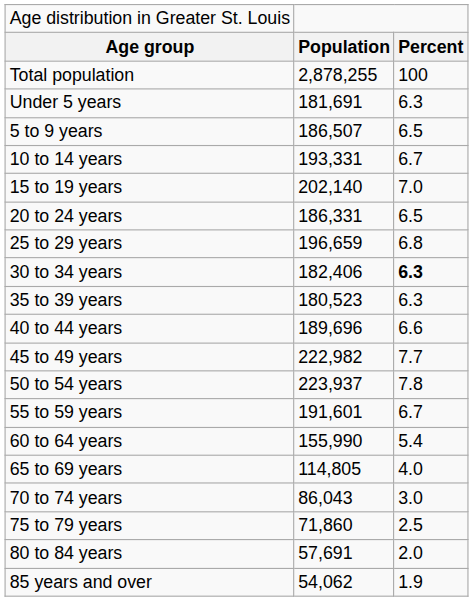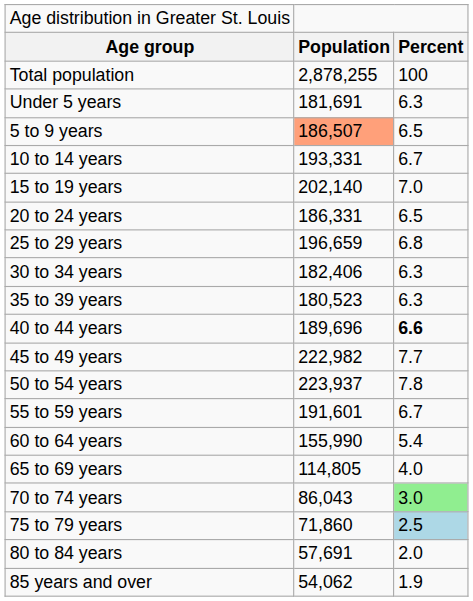(330, 131) no background -> (330, 131) lightsalmon background
(411, 272) bold -> (411, 272) normal
(411, 328) normal -> (411, 328) bold
(411, 497) no background -> (411, 497) lightgreen background
(411, 525) no background -> (411, 525) lightblue background
